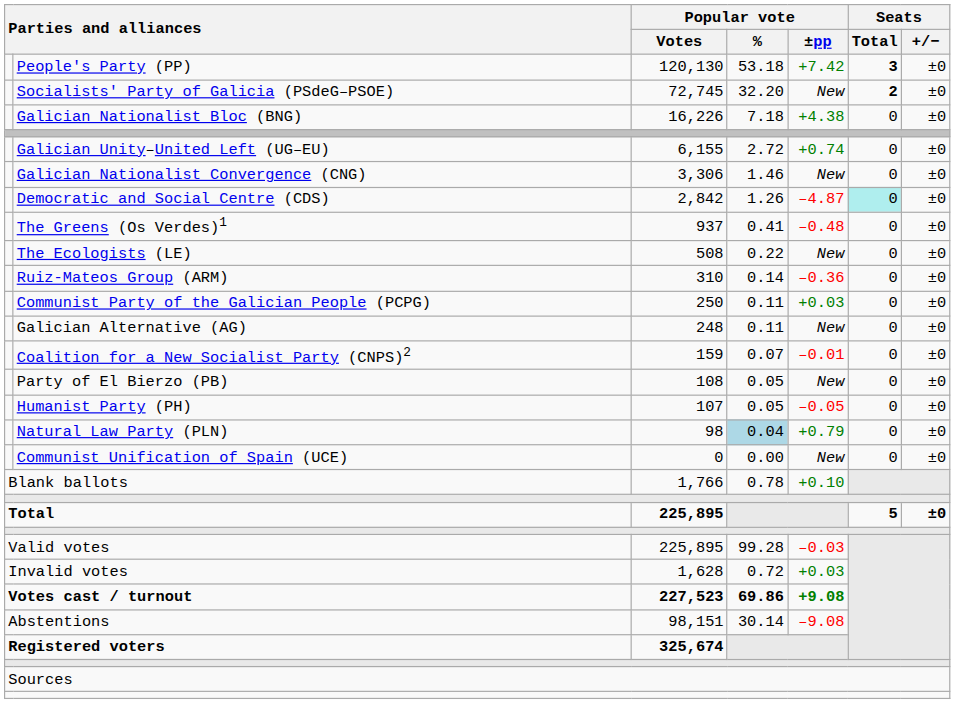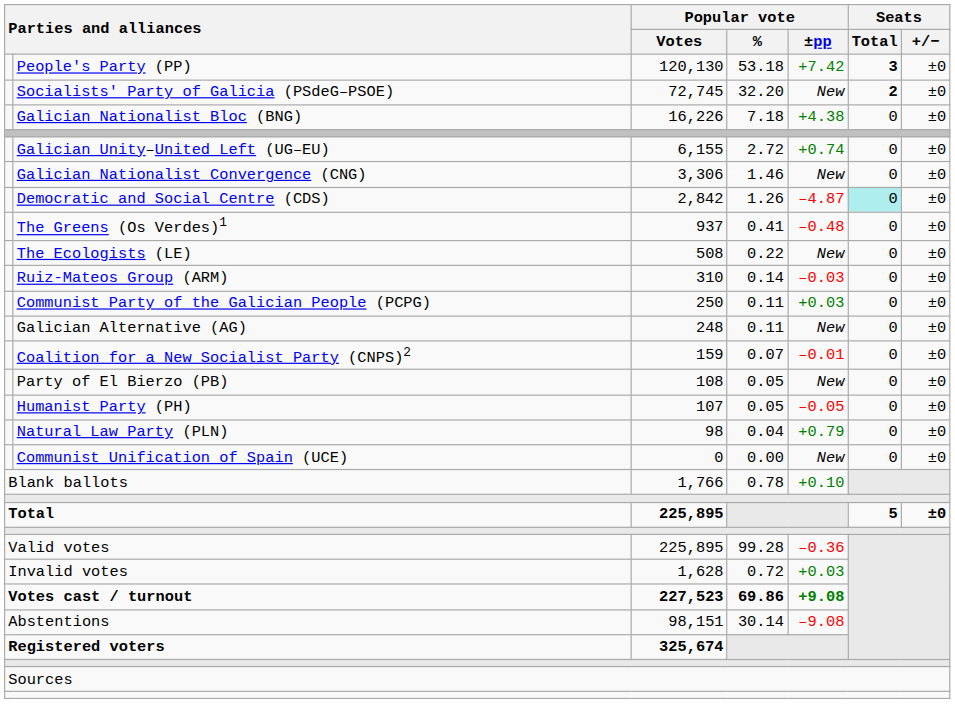(821, 278) –0.36 -> (821, 278) –0.03
(766, 432) lightblue background -> (766, 432) no background
(821, 547) –0.03 -> (821, 547) –0.36
